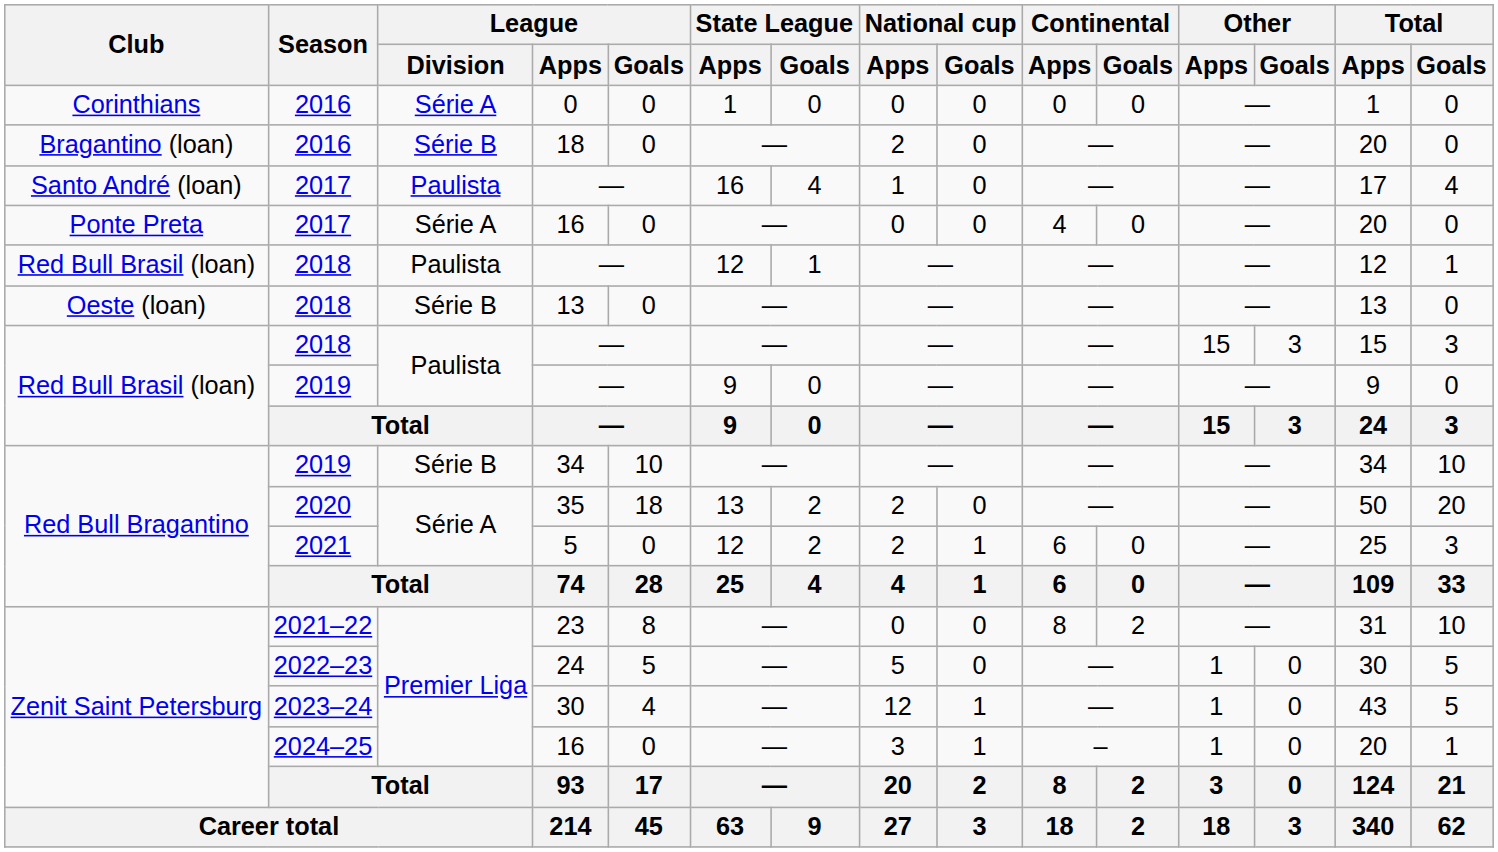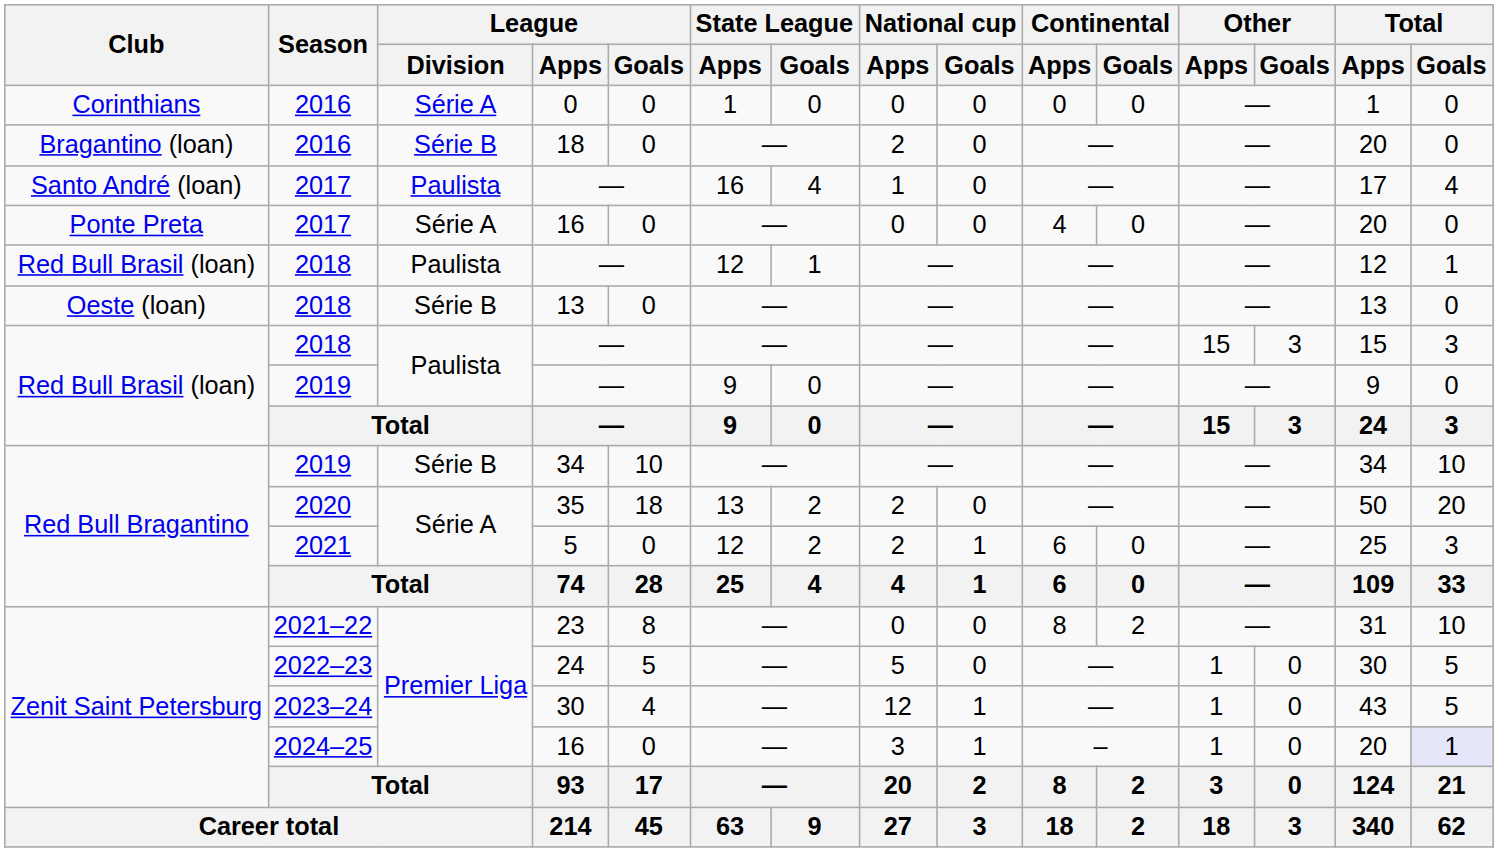(1452, 746) no background -> (1452, 746) lavender background
